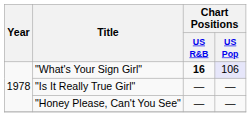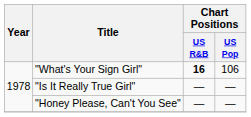(230, 70) lavender background -> (230, 70) no background
